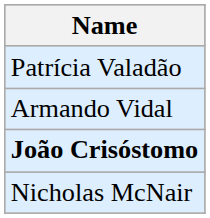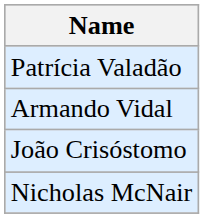(105, 150) bold -> (99, 150) normal
